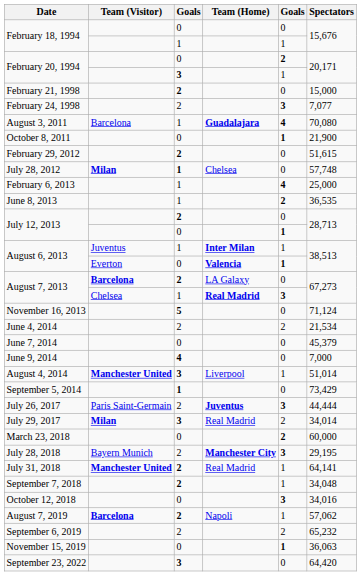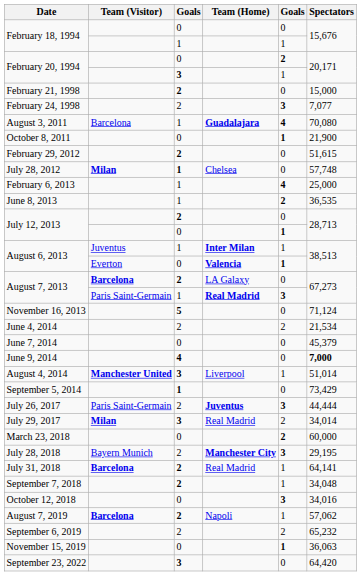(106, 295) Chelsea -> (131, 295) Paris Saint-Germain
(320, 358) normal -> (320, 358) bold
(131, 468) Manchester United -> (112, 468) Barcelona
